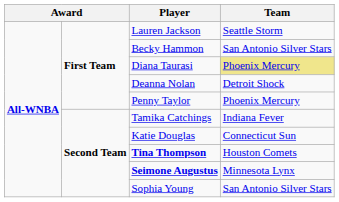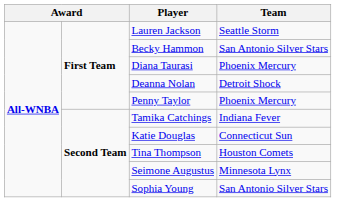(261, 65) khaki background -> (258, 65) no background
(169, 153) bold -> (166, 153) normal
(175, 170) bold -> (173, 170) normal
